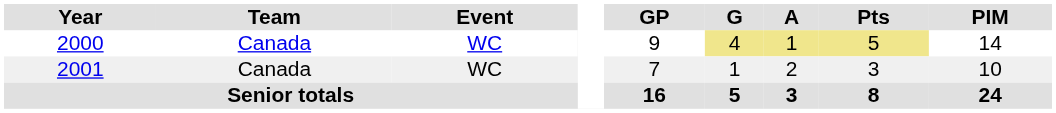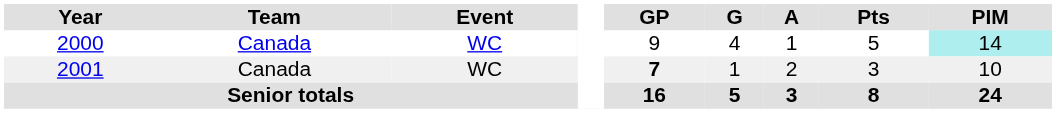(735, 43) khaki background -> (735, 43) no background
(792, 43) khaki background -> (792, 43) no background
(874, 43) khaki background -> (874, 43) no background
(990, 43) no background -> (990, 43) paleturquoise background
(654, 69) normal -> (654, 69) bold
